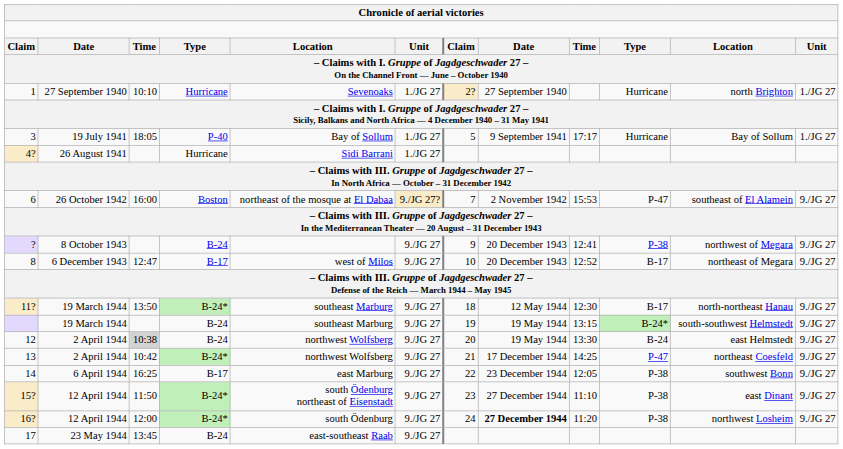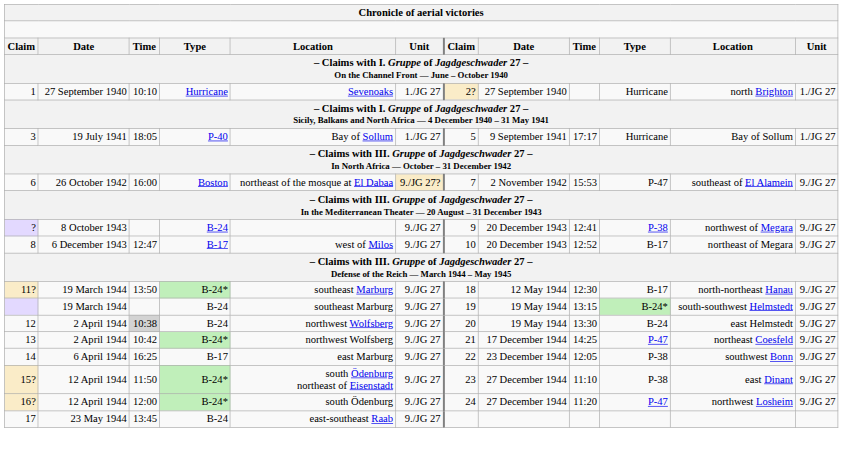- row: (31, 153)
(526, 419) bold -> (527, 402) normal
(658, 419) P-38 -> (658, 402) P-47
